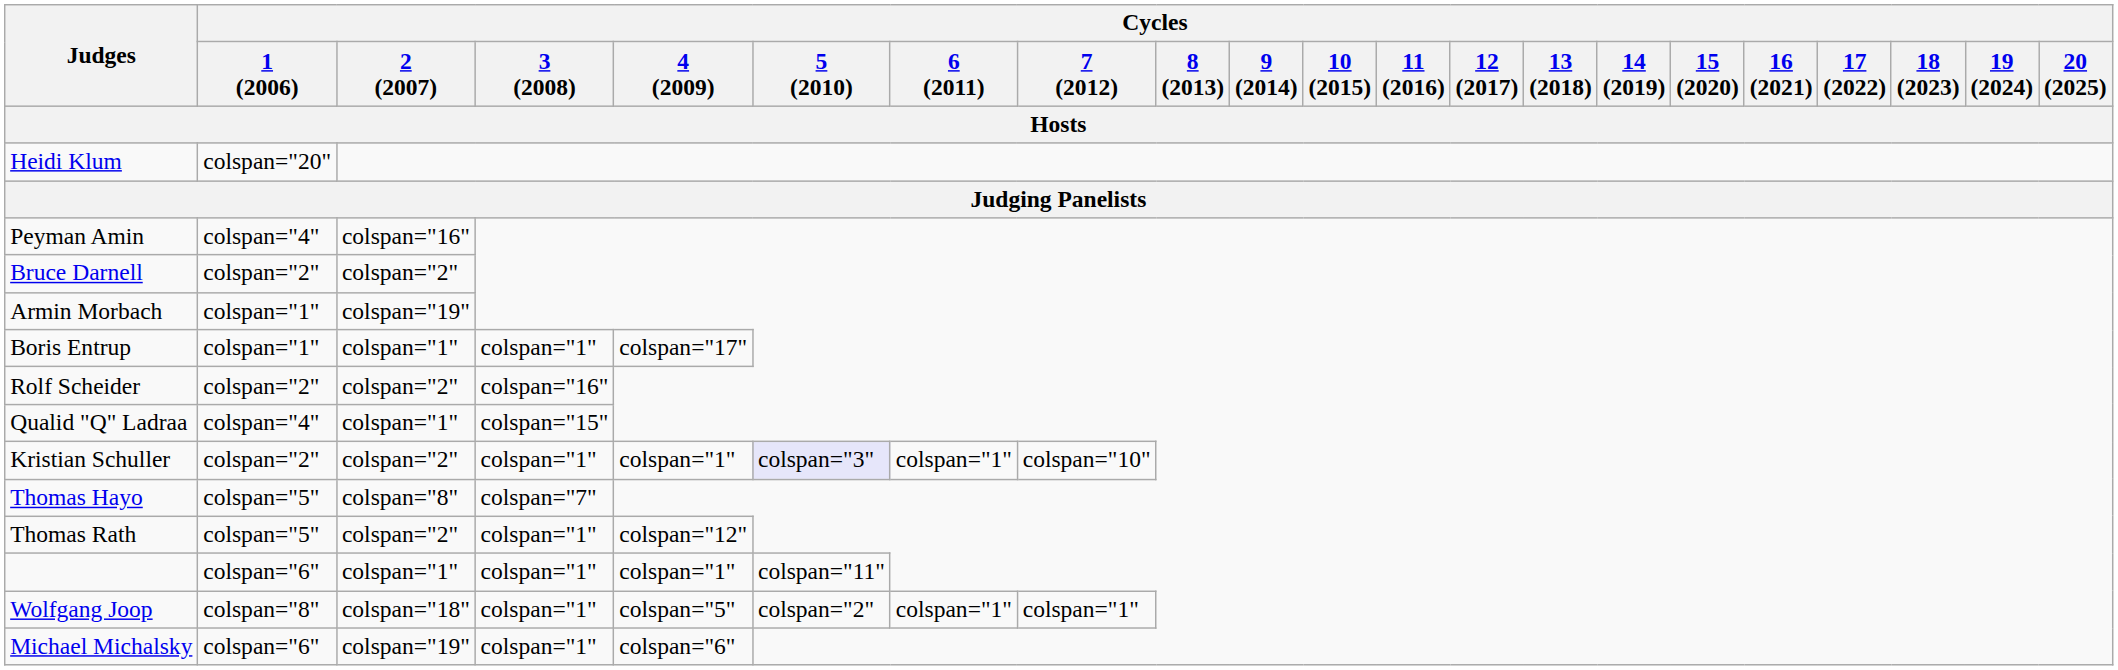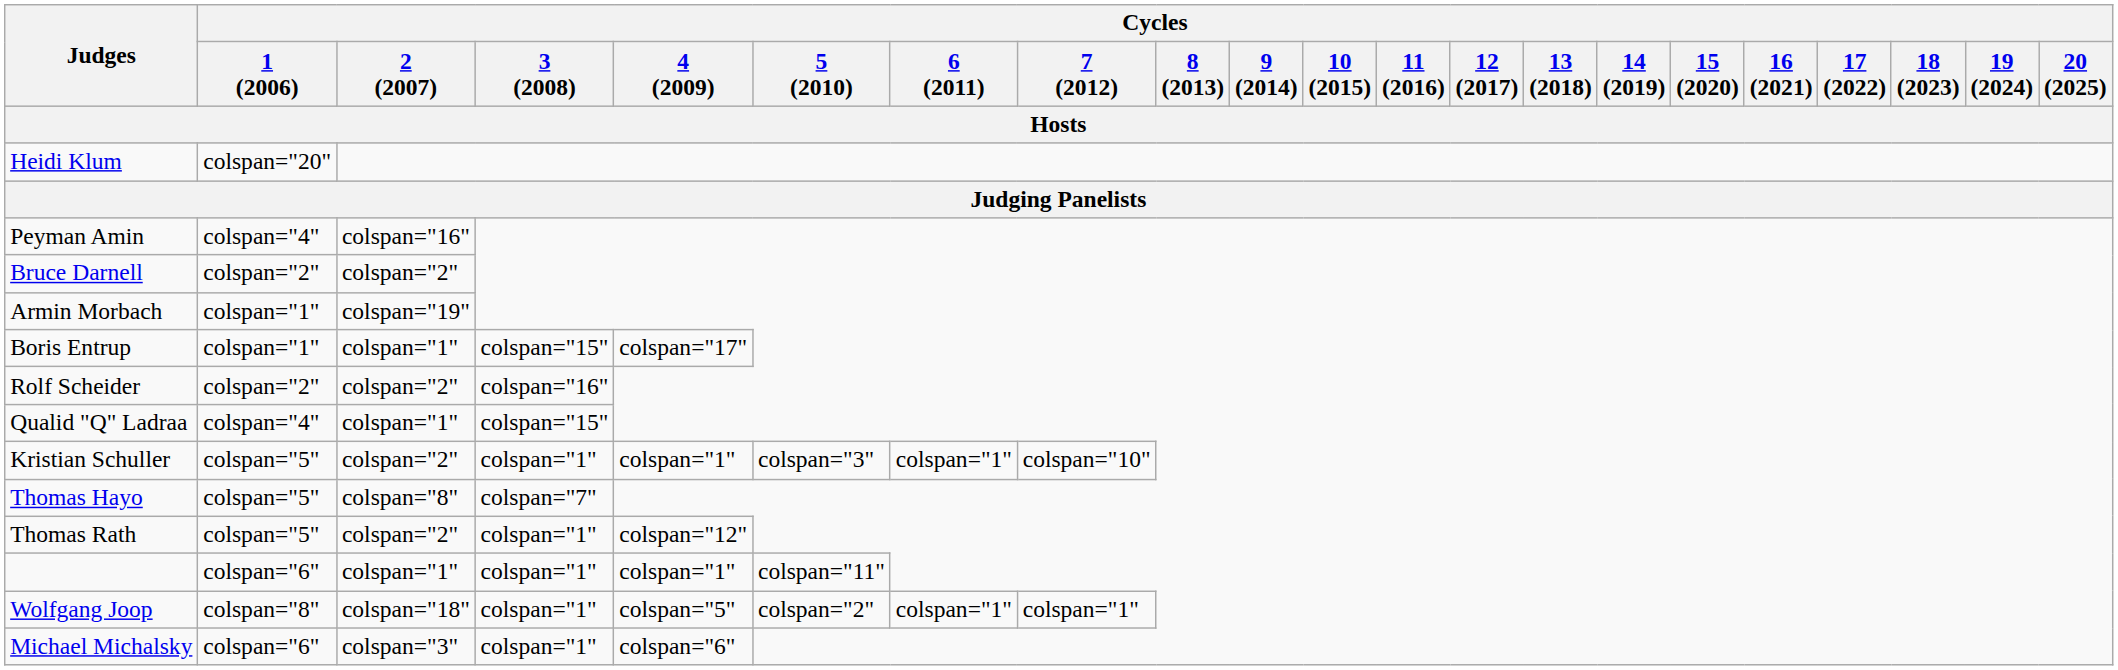(539, 348) colspan="1" -> (545, 348) colspan="15"
(261, 459) colspan="2" -> (261, 459) colspan="5"
(816, 459) lavender background -> (816, 459) no background
(406, 646) colspan="19" -> (400, 646) colspan="3"
